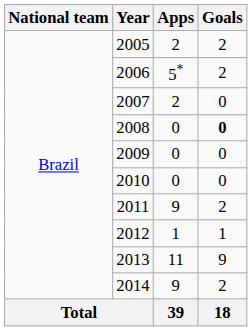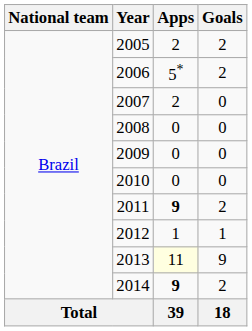(222, 127) bold -> (222, 127) normal
(176, 206) normal -> (176, 206) bold
(176, 259) no background -> (176, 259) lightyellow background
(176, 286) normal -> (176, 286) bold
